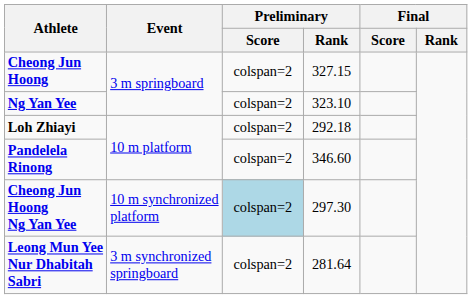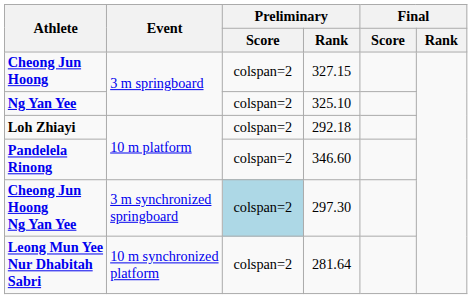(332, 104) 323.10 -> (332, 104) 325.10
(164, 208) 10 m synchronized platform -> (161, 208) 3 m synchronized springboard
(161, 265) 3 m synchronized springboard -> (164, 265) 10 m synchronized platform
